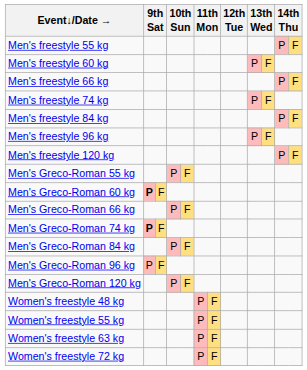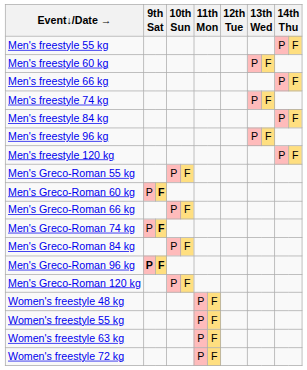(149, 192) bold -> (149, 192) normal
(161, 192) normal -> (161, 192) bold
(149, 228) bold -> (149, 228) normal
(161, 228) normal -> (161, 228) bold
(149, 265) normal -> (149, 265) bold
(161, 265) normal -> (161, 265) bold
